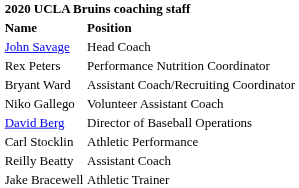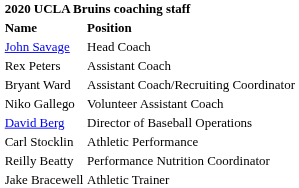(178, 66) Performance Nutrition Coordinator -> (129, 66) Assistant Coach
(129, 160) Assistant Coach -> (178, 160) Performance Nutrition Coordinator
